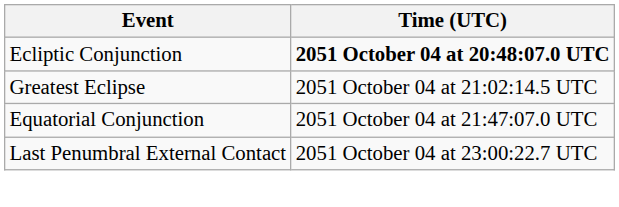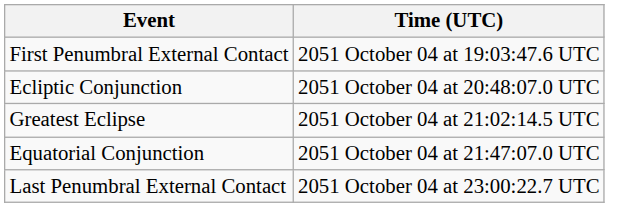+ row: (149, 53)
(453, 53) bold -> (449, 86) normal
